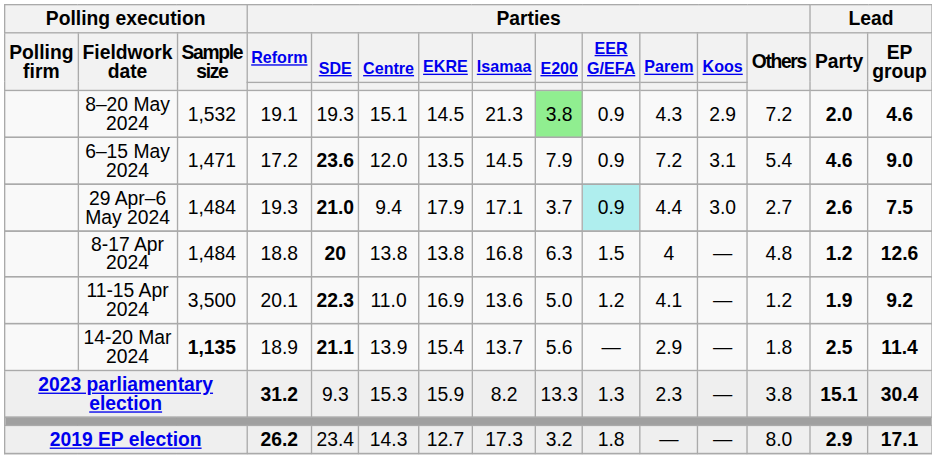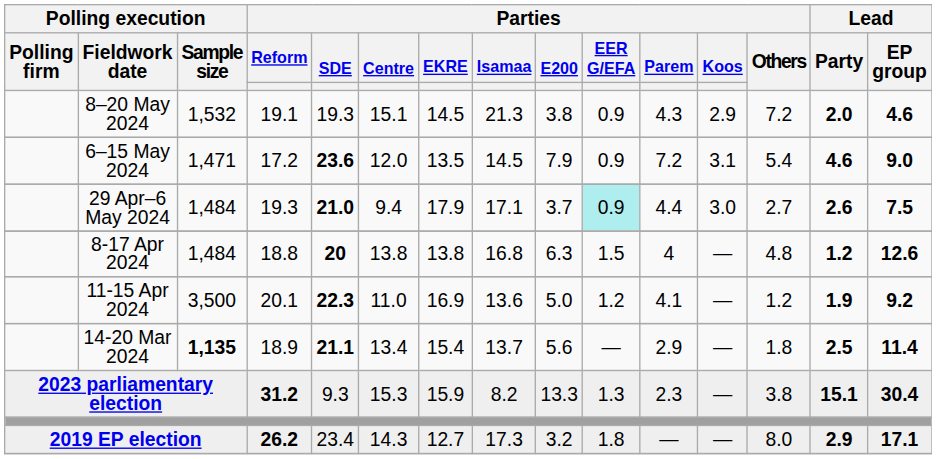(559, 114) lightgreen background -> (559, 114) no background
(389, 347) 13.9 -> (389, 347) 13.4
